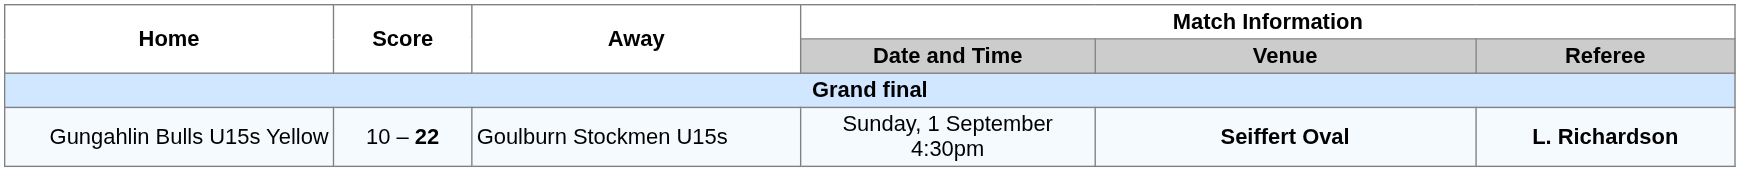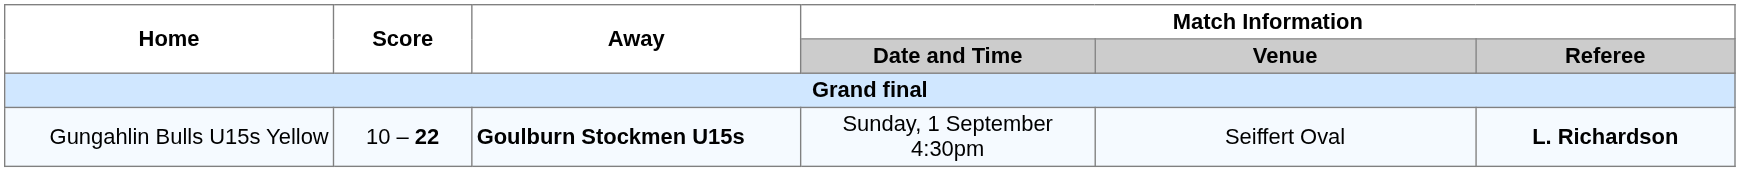(602, 136) normal -> (611, 136) bold
(1285, 136) bold -> (1285, 136) normal
